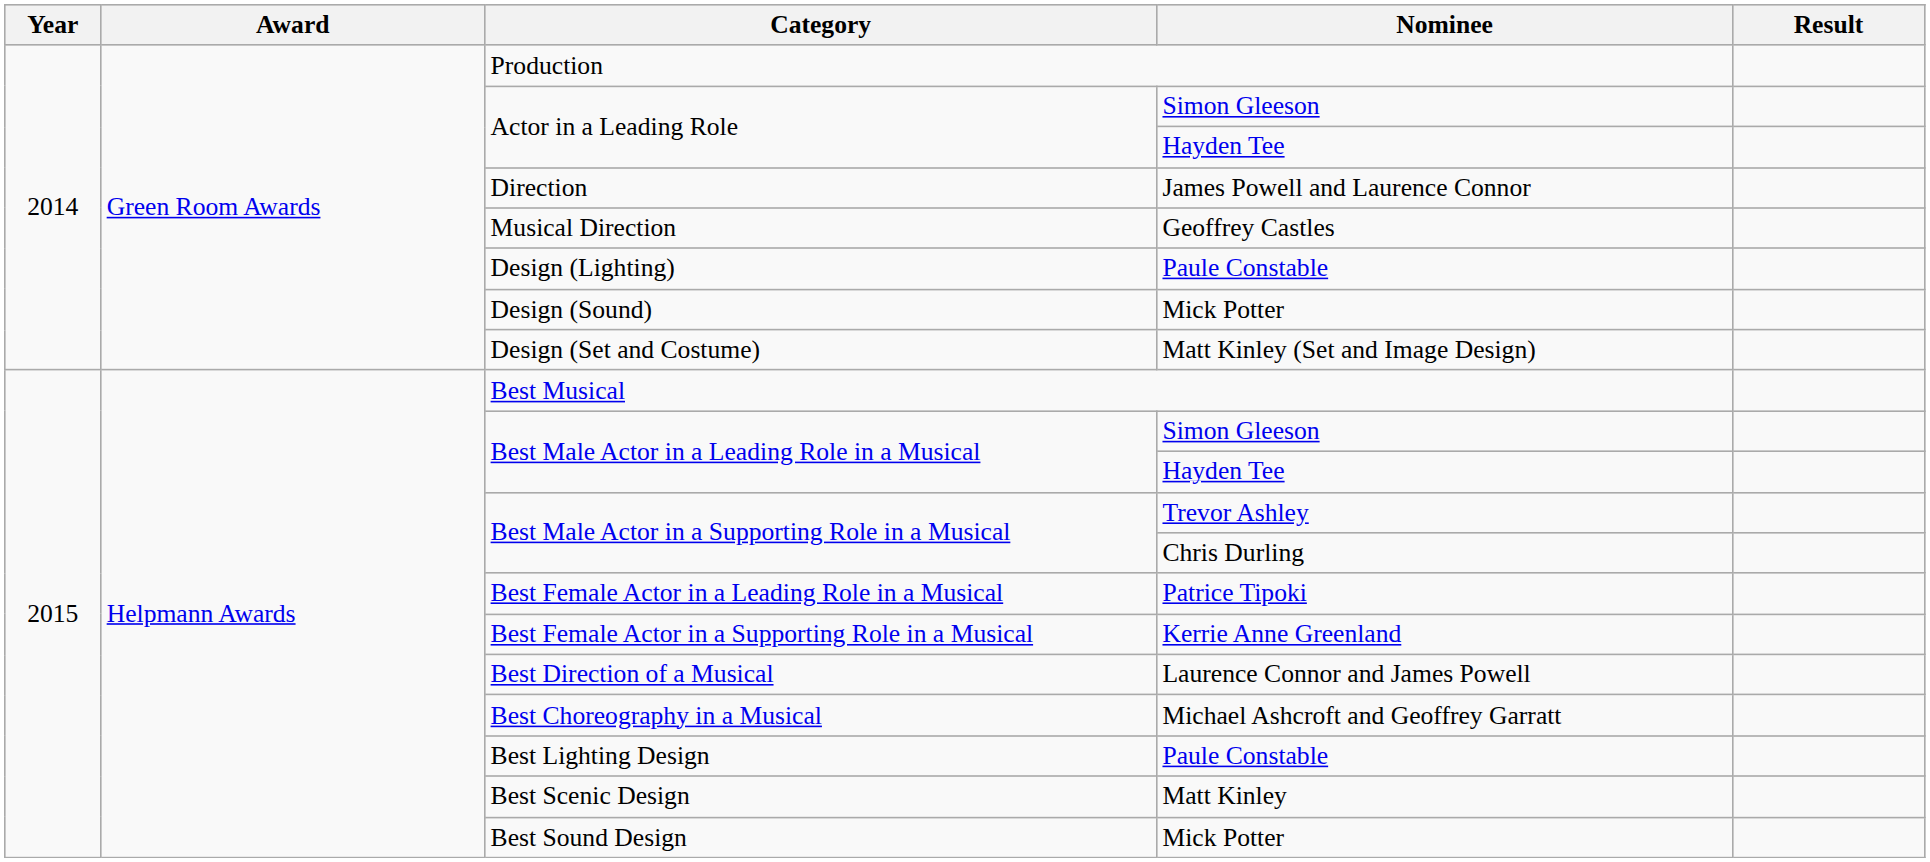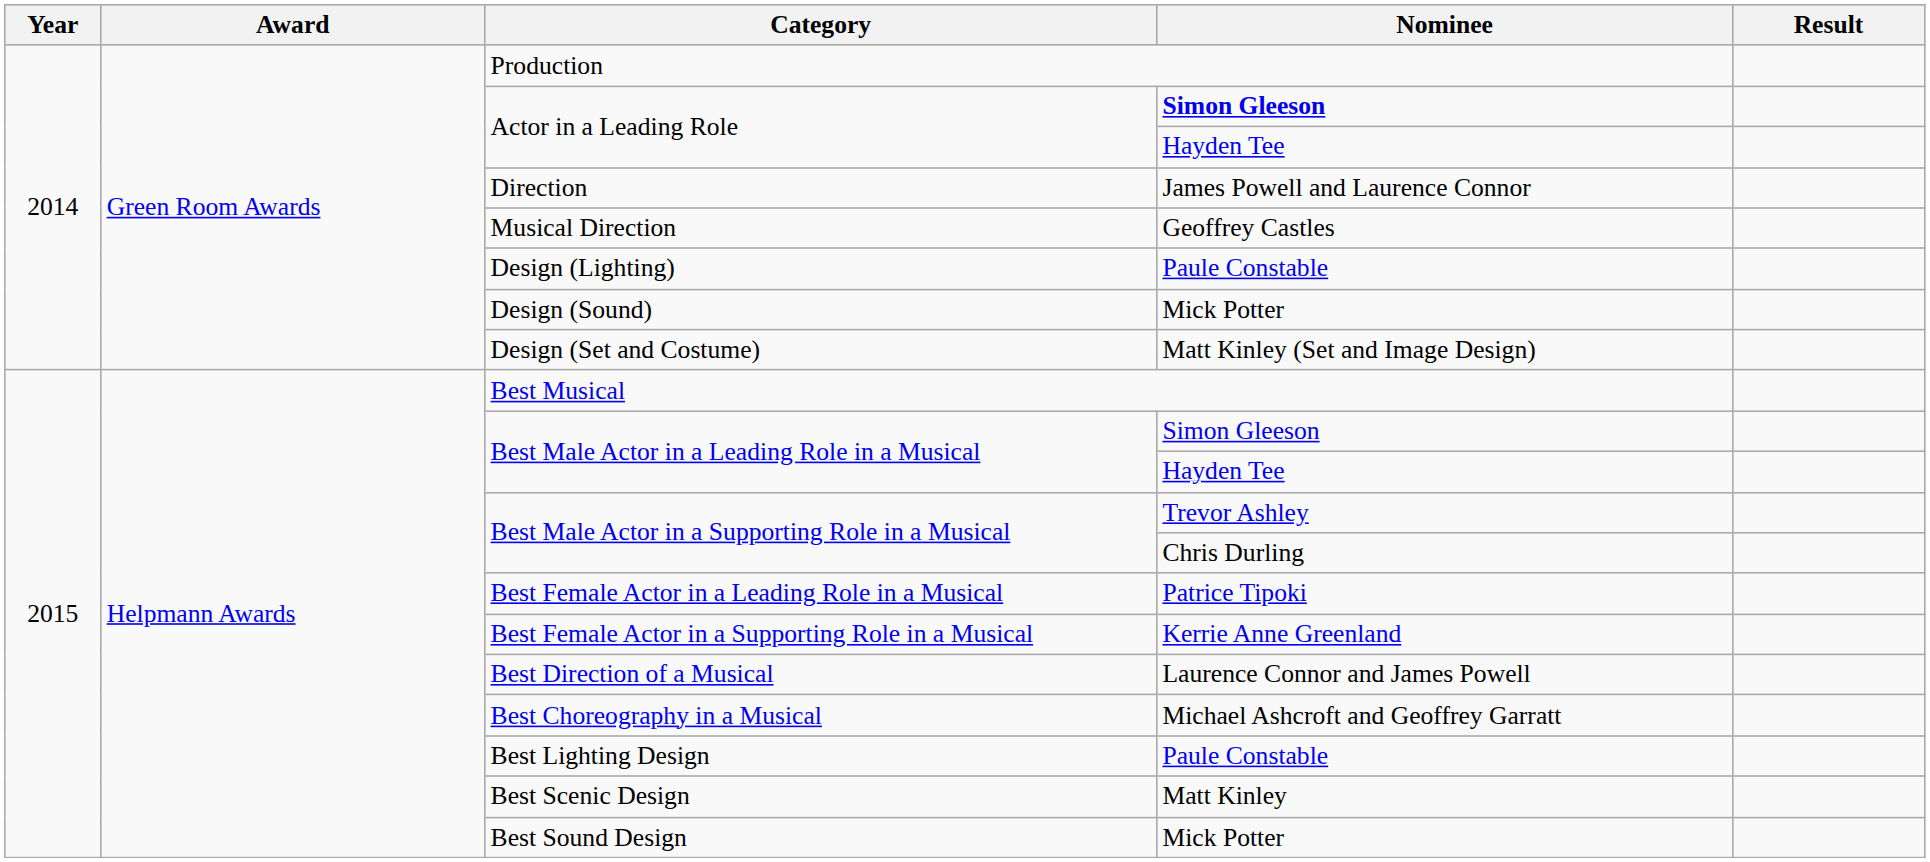(1241, 106) normal -> (1244, 106) bold
